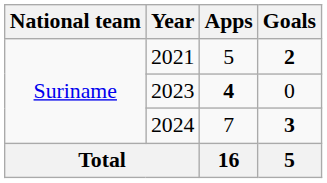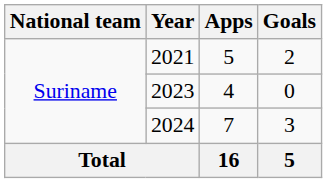(289, 56) bold -> (289, 56) normal
(229, 90) bold -> (229, 90) normal
(289, 125) bold -> (289, 125) normal
